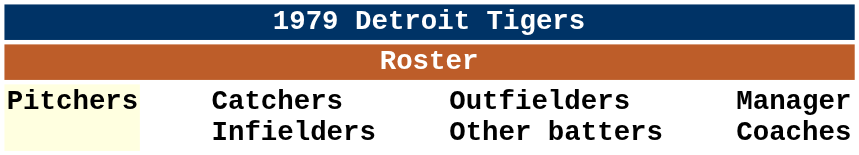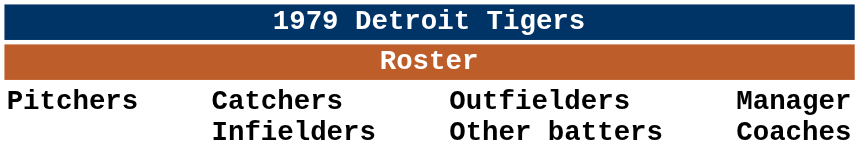(72, 102) lightyellow background -> (72, 102) no background
